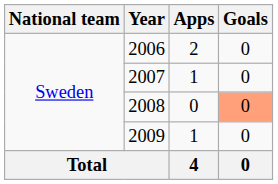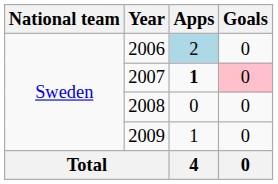(194, 48) no background -> (194, 48) lightblue background
(194, 77) normal -> (194, 77) bold
(245, 77) no background -> (245, 77) pink background
(245, 106) lightsalmon background -> (245, 106) no background
